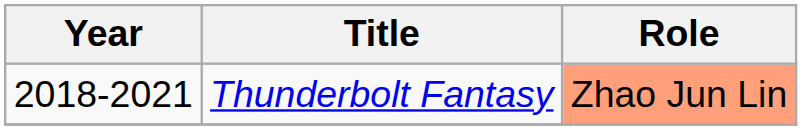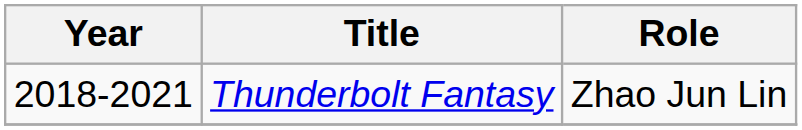(679, 93) lightsalmon background -> (679, 93) no background
